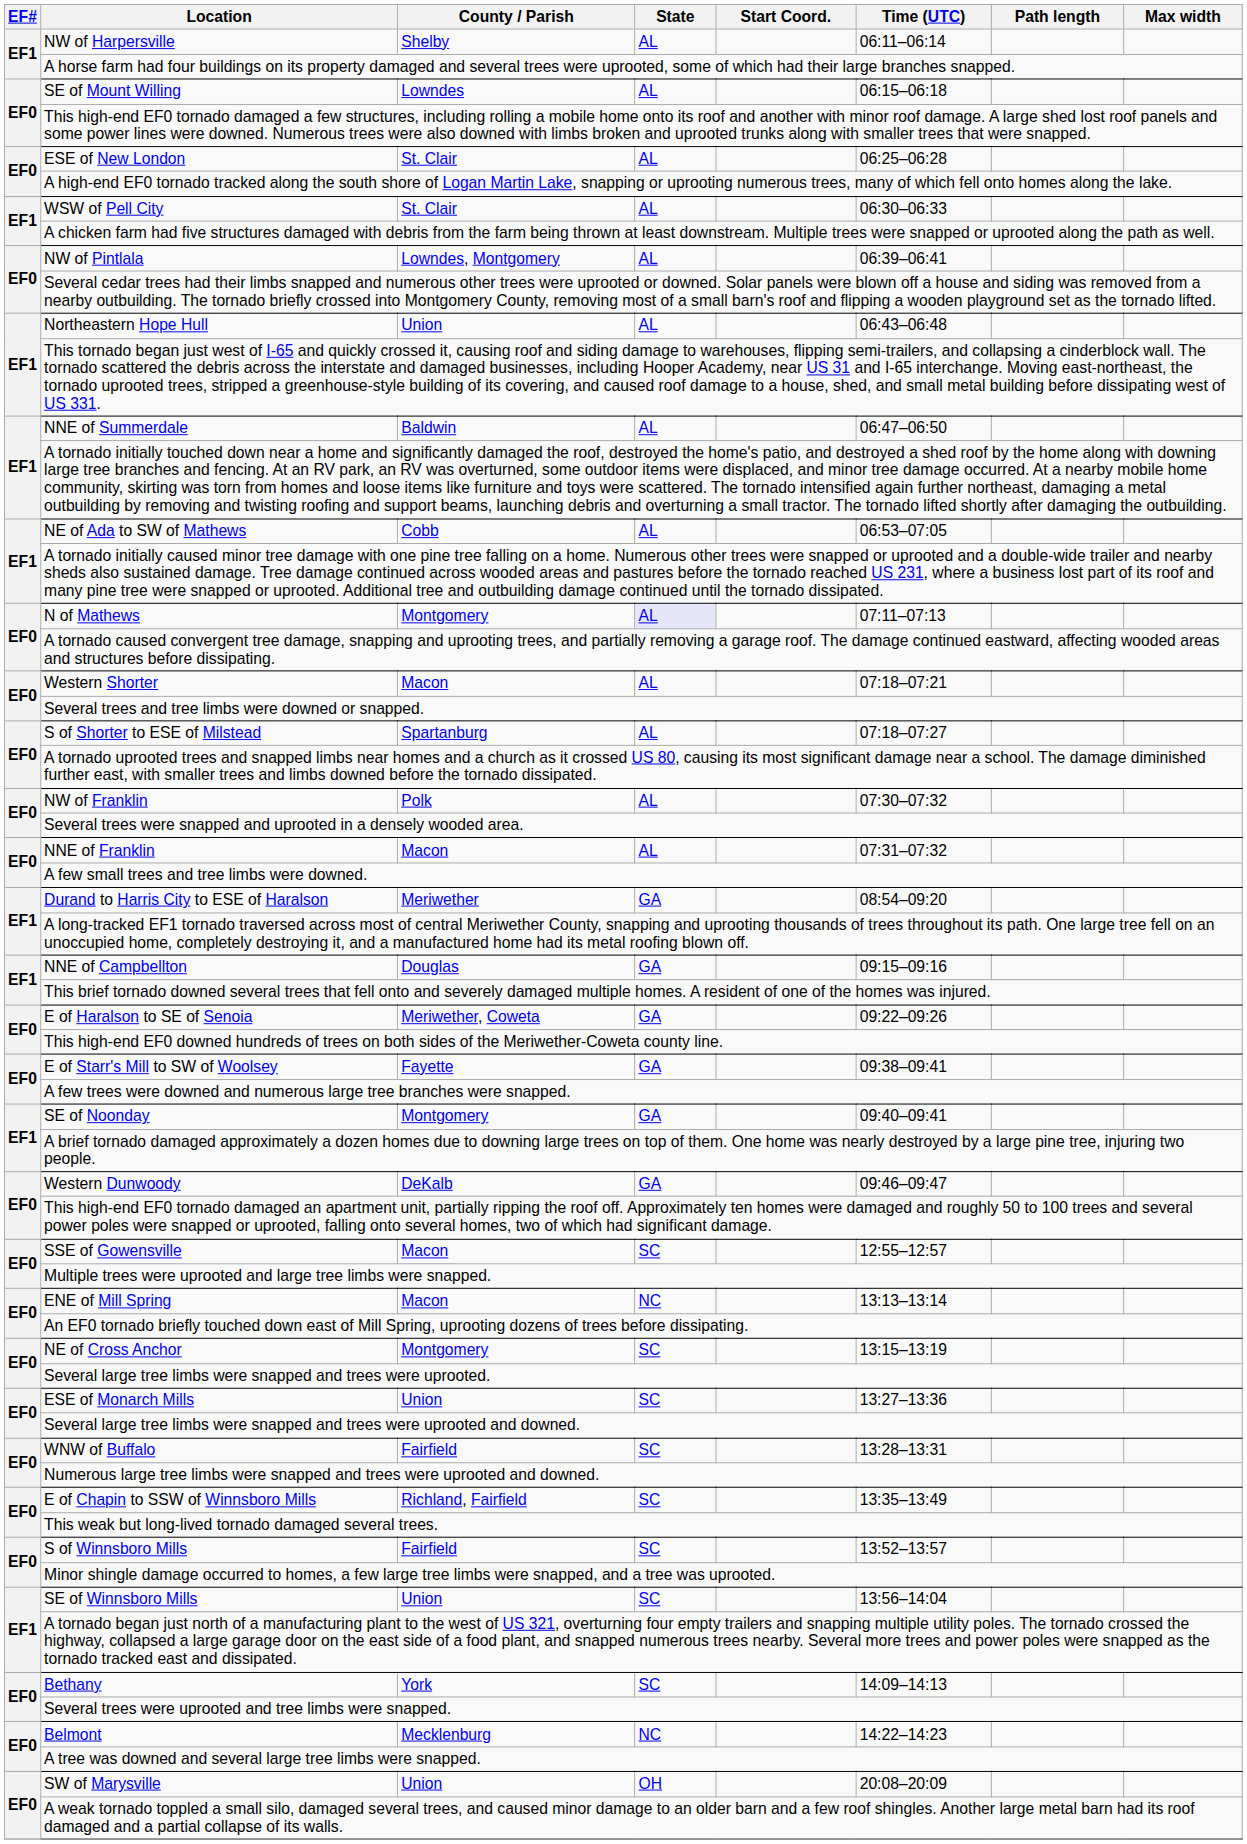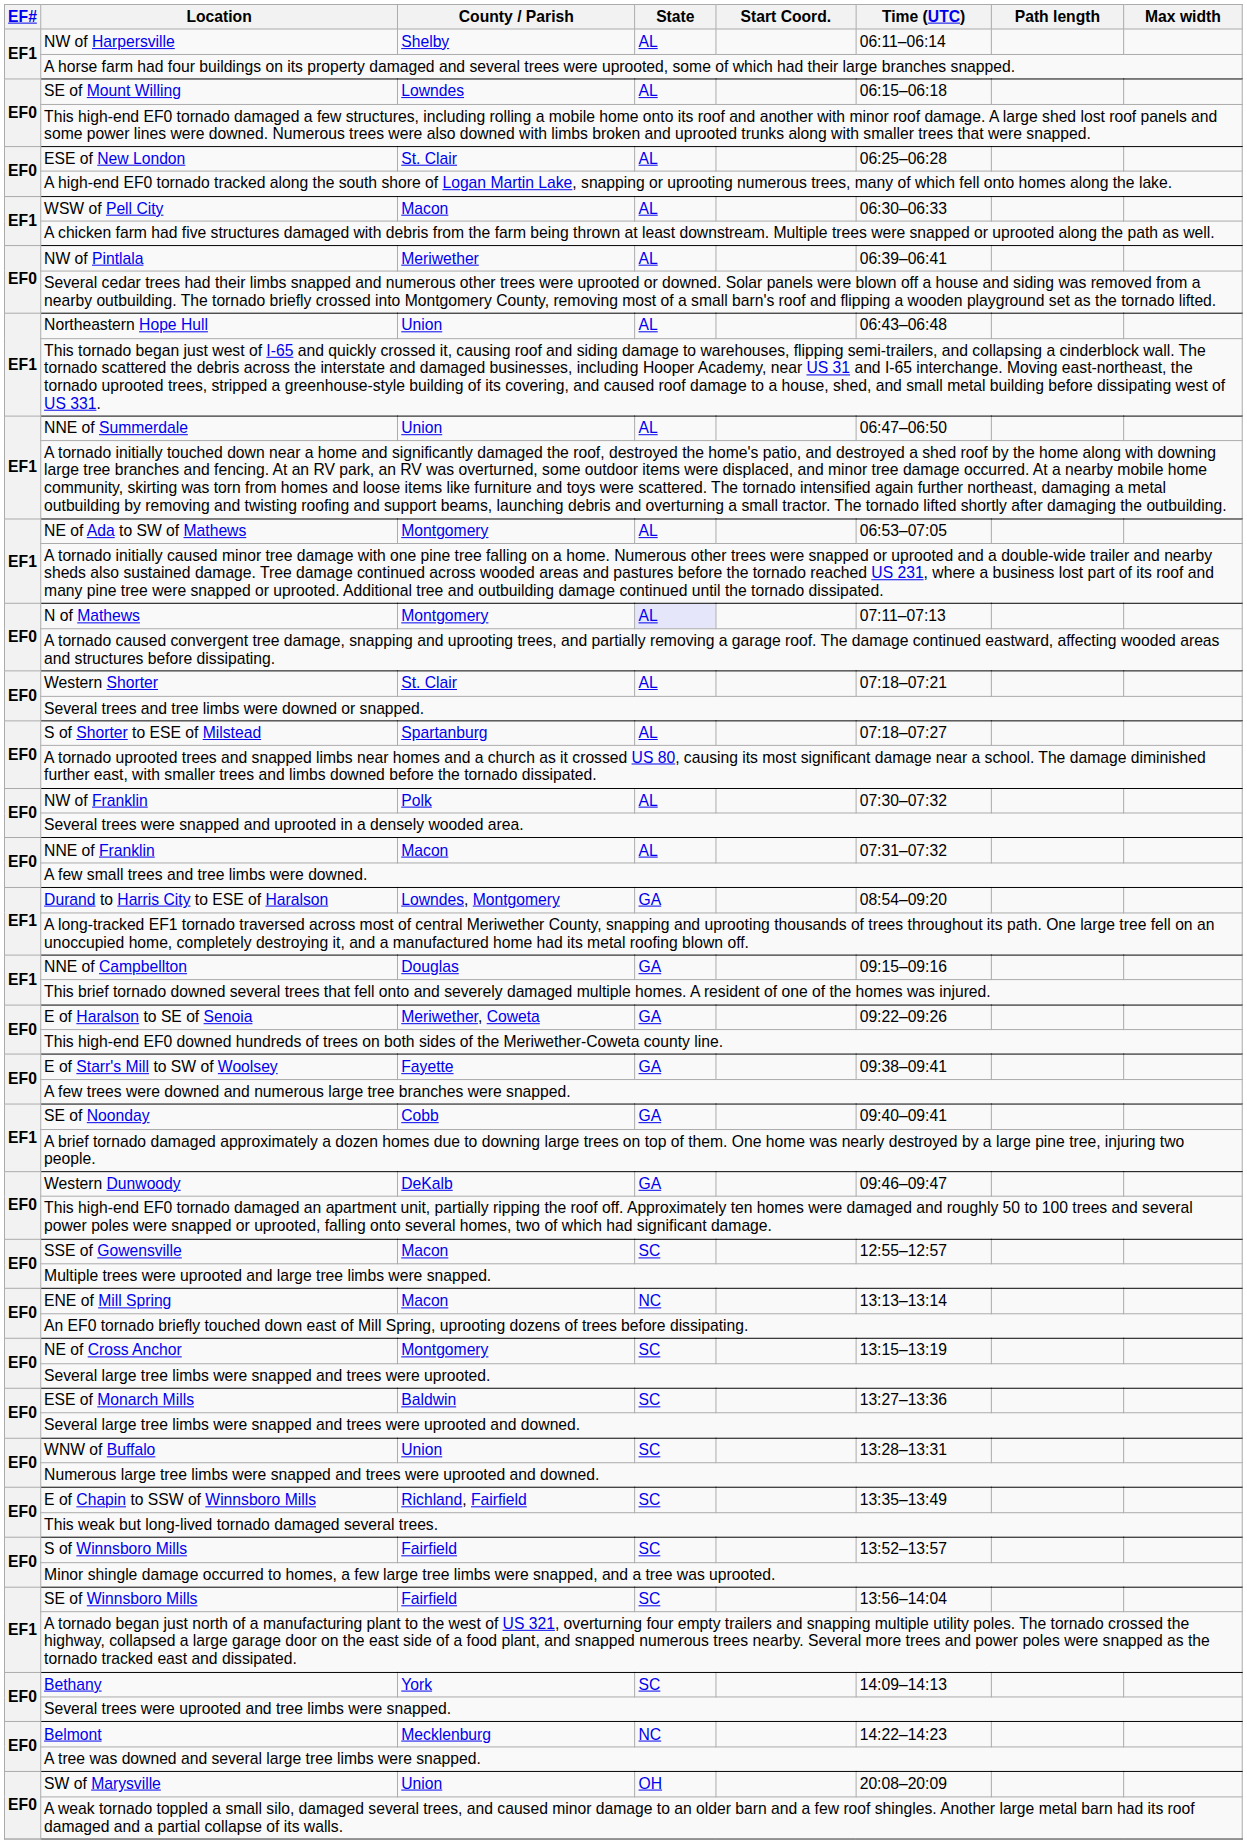(429, 208) St. Clair -> (425, 208) Macon
(481, 258) Lowndes, Montgomery -> (440, 258) Meriwether
(429, 428) Baldwin -> (422, 428) Union
(420, 531) Cobb -> (445, 531) Montgomery
(425, 683) Macon -> (429, 683) St. Clair
(440, 900) Meriwether -> (481, 900) Lowndes, Montgomery
(445, 1116) Montgomery -> (420, 1116) Cobb
(422, 1400) Union -> (429, 1400) Baldwin
(429, 1450) Fairfield -> (422, 1450) Union
(422, 1599) Union -> (429, 1599) Fairfield
